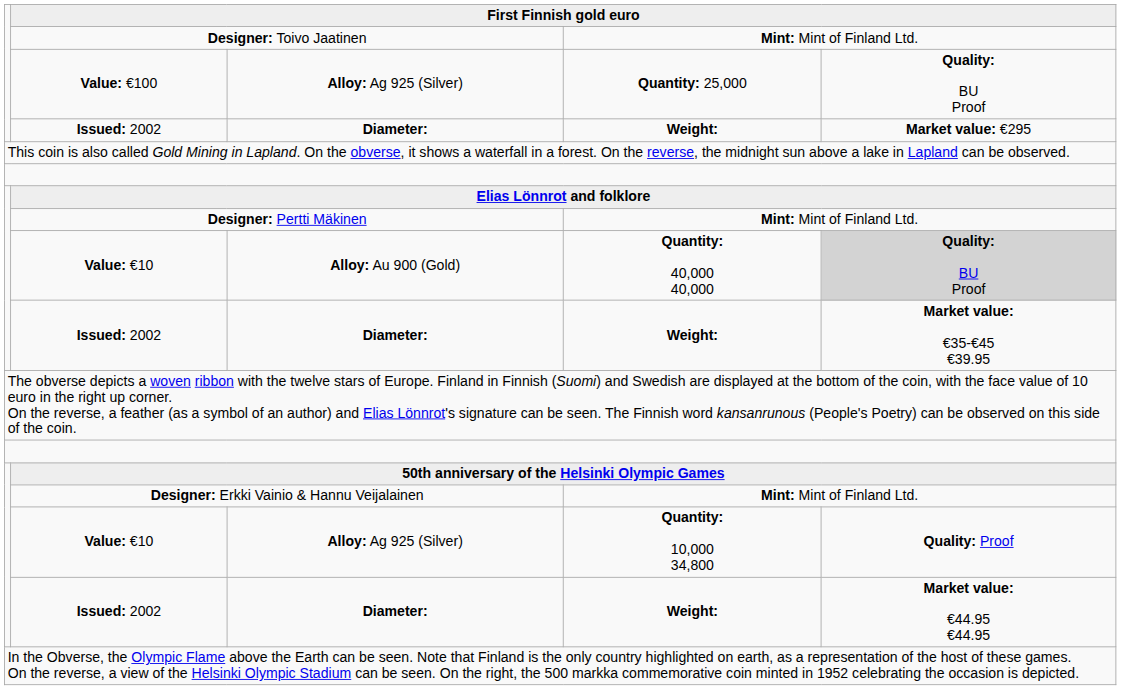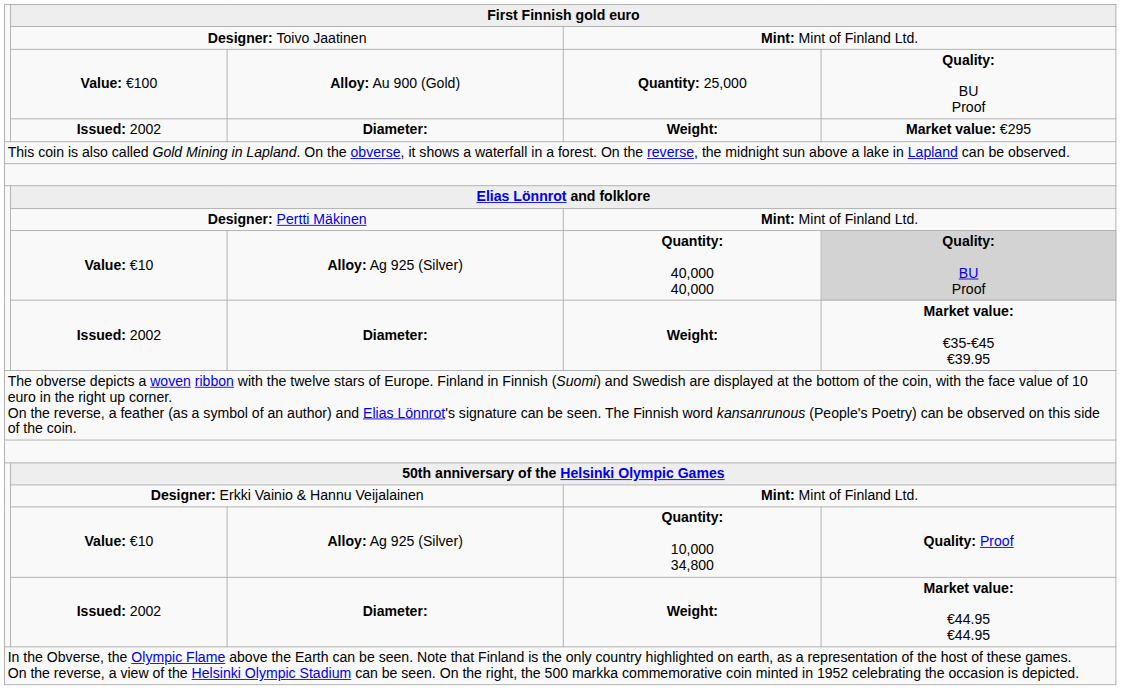(395, 84) Alloy: Ag 925 (Silver) -> (395, 84) Alloy: Au 900 (Gold)
(395, 265) Alloy: Au 900 (Gold) -> (395, 265) Alloy: Ag 925 (Silver)
